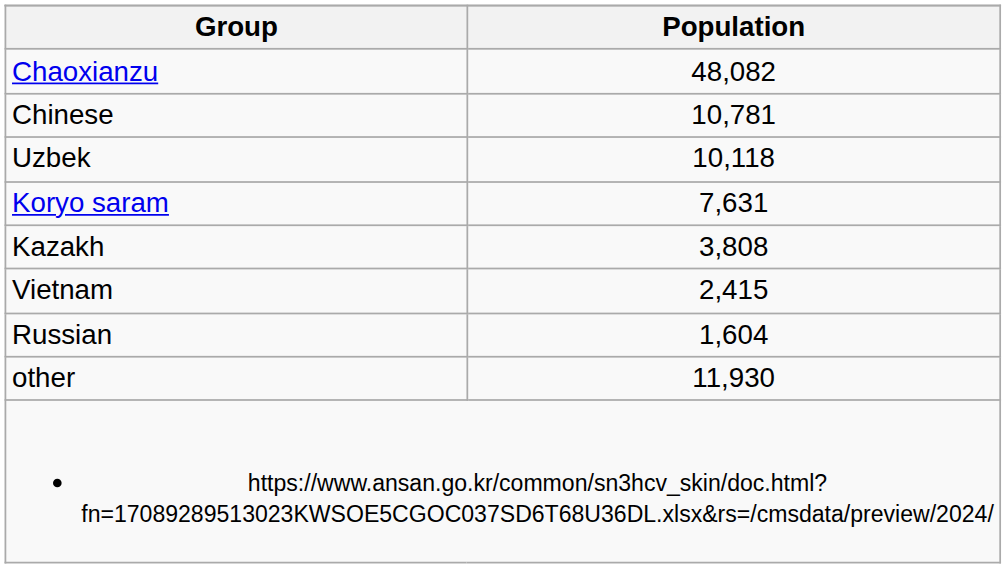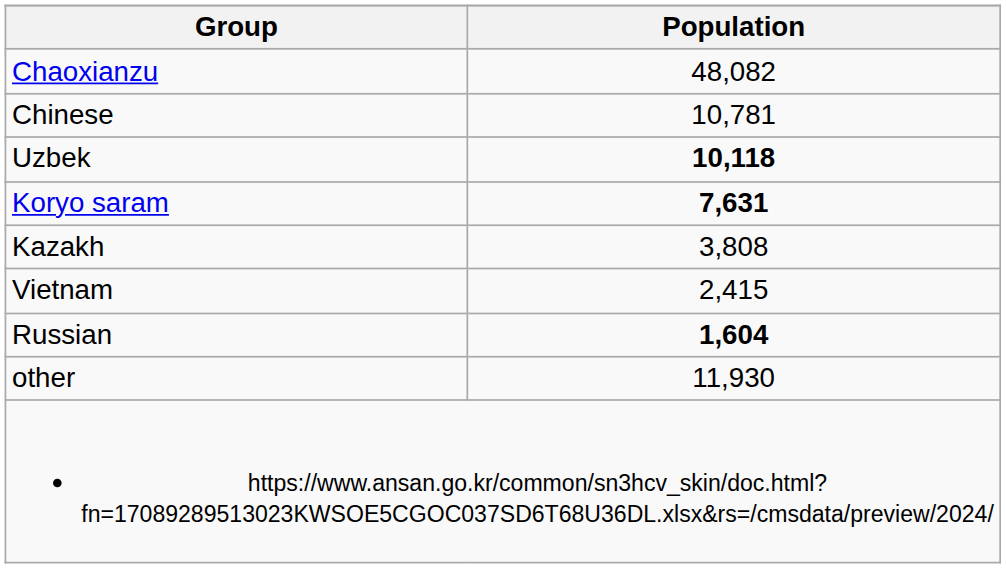(734, 158) normal -> (734, 158) bold
(734, 202) normal -> (734, 202) bold
(734, 334) normal -> (734, 334) bold
